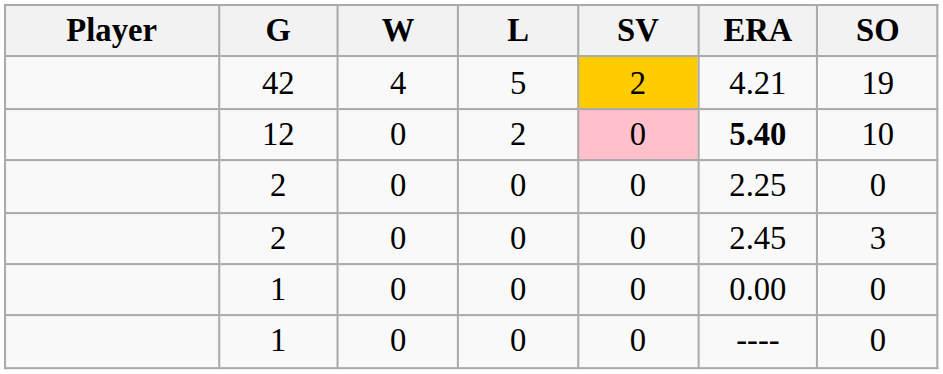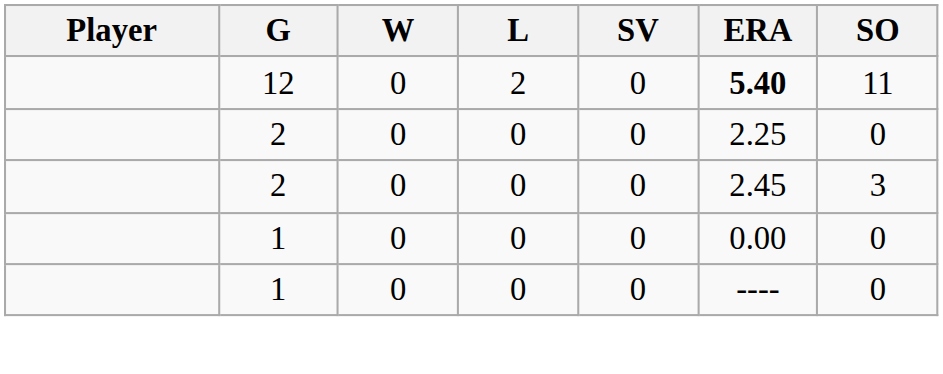- row: (278, 82)
(638, 133) pink background -> (638, 82) no background
(878, 133) 10 -> (878, 82) 11
